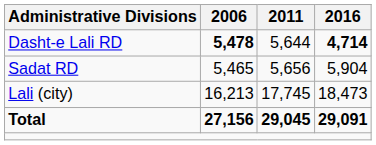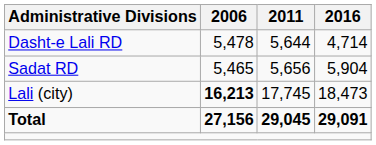(233, 42) bold -> (233, 42) normal
(347, 42) bold -> (347, 42) normal
(229, 94) normal -> (229, 94) bold
